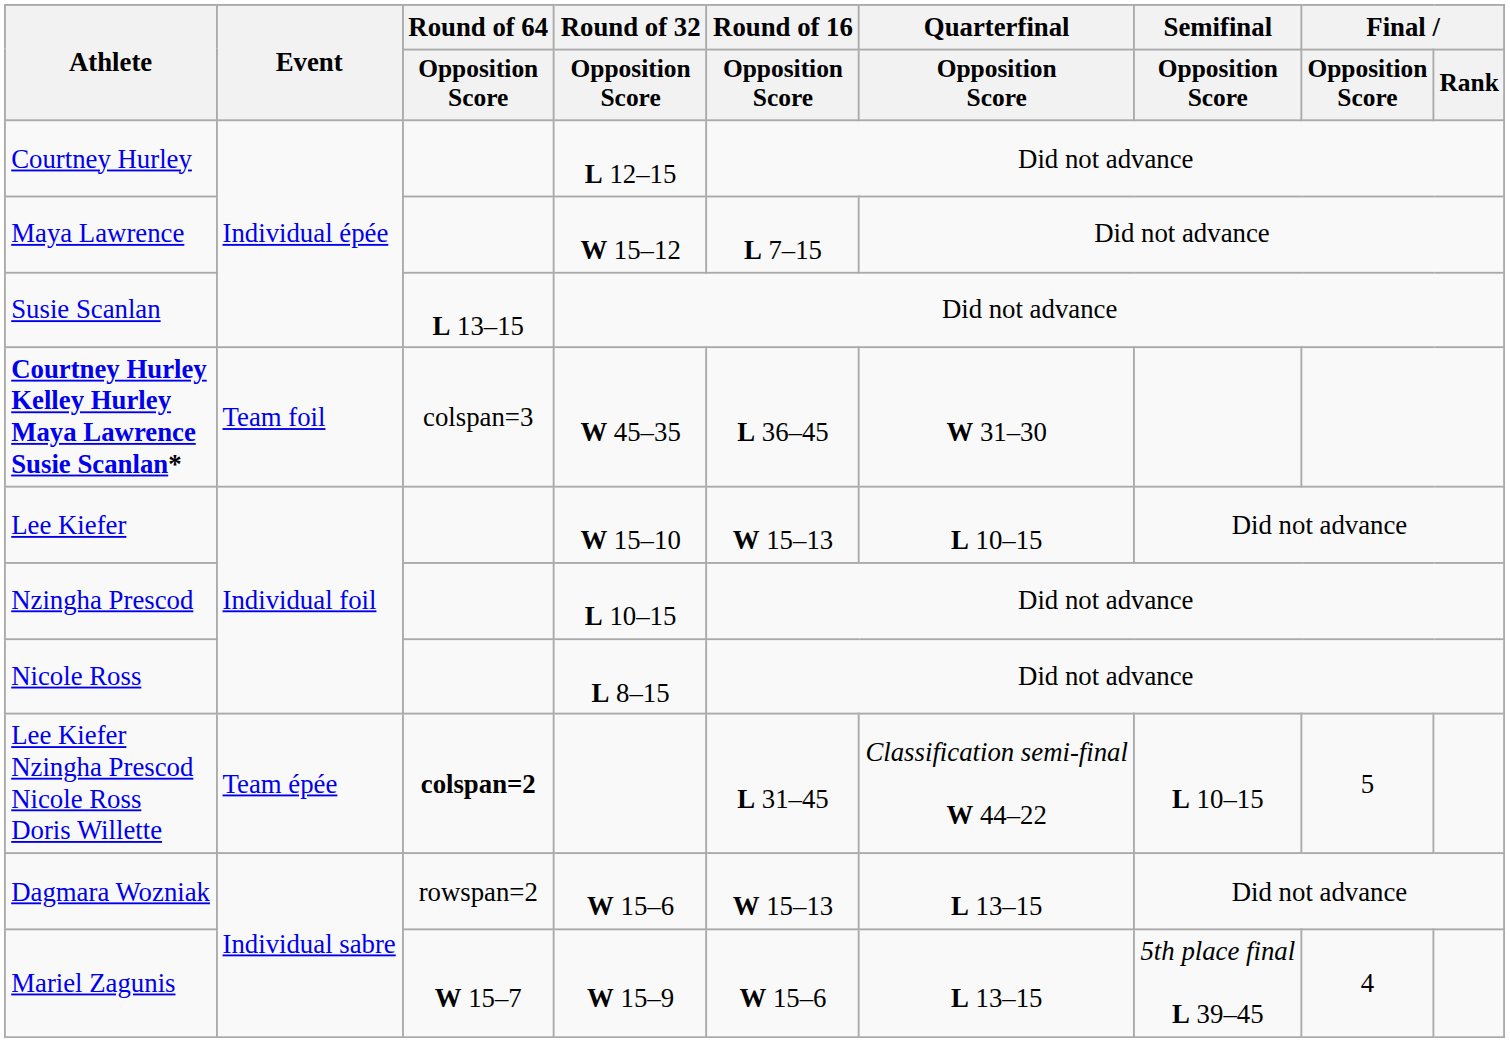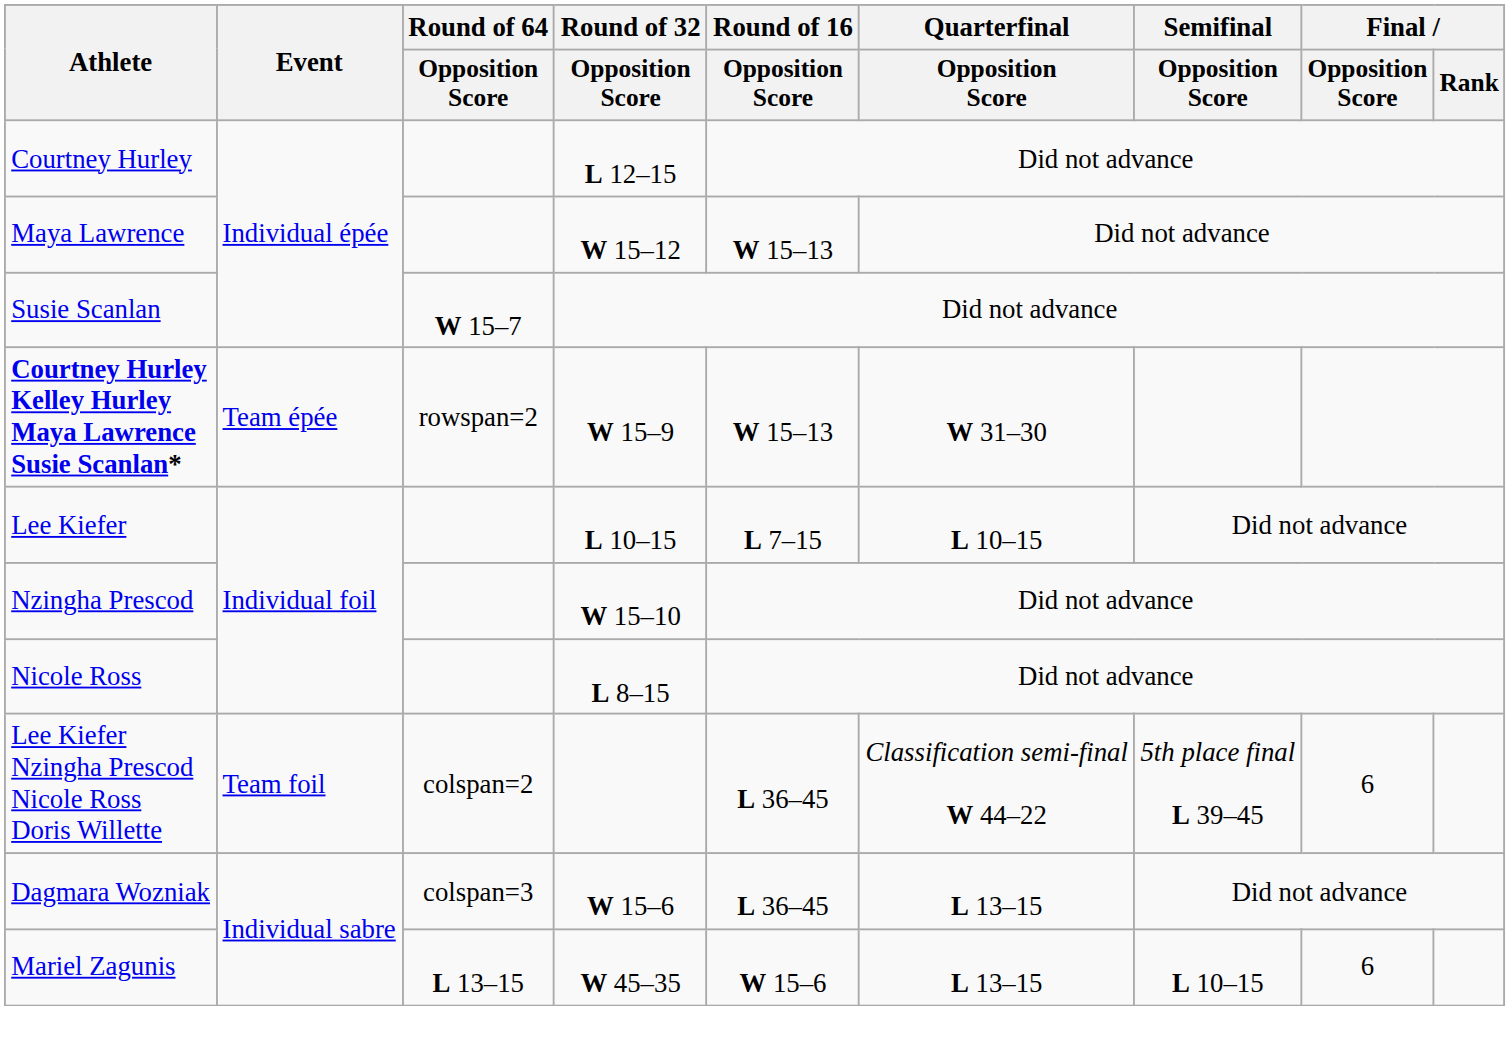(783, 250) L 7–15 -> (783, 250) W 15–13
(478, 325) L 13–15 -> (478, 325) W 15–7
(274, 417) Team foil -> (280, 417) Team épée
(478, 417) colspan=3 -> (478, 417) rowspan=2
(631, 433) W 45–35 -> (631, 433) W 15–9
(783, 433) L 36–45 -> (783, 433) W 15–13
(631, 540) W 15–10 -> (631, 540) L 10–15
(783, 540) W 15–13 -> (783, 540) L 7–15
(631, 616) L 10–15 -> (631, 616) W 15–10
(280, 783) Team épée -> (274, 783) Team foil
(478, 783) bold -> (478, 783) normal
(783, 799) L 31–45 -> (783, 799) L 36–45
(1218, 799) L 10–15 -> (1218, 783) 5th place final L 39–45
(1367, 783) 5 -> (1367, 783) 6
(478, 891) rowspan=2 -> (478, 891) colspan=3
(783, 907) W 15–13 -> (783, 907) L 36–45
(478, 998) W 15–7 -> (478, 982) L 13–15
(631, 998) W 15–9 -> (631, 982) W 45–35
(1218, 982) 5th place final L 39–45 -> (1218, 982) L 10–15
(1367, 982) 4 -> (1367, 967) 6
